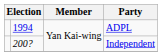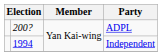(23, 28) 1994 -> (23, 28) 200?
(23, 43) 200? -> (23, 43) 1994
